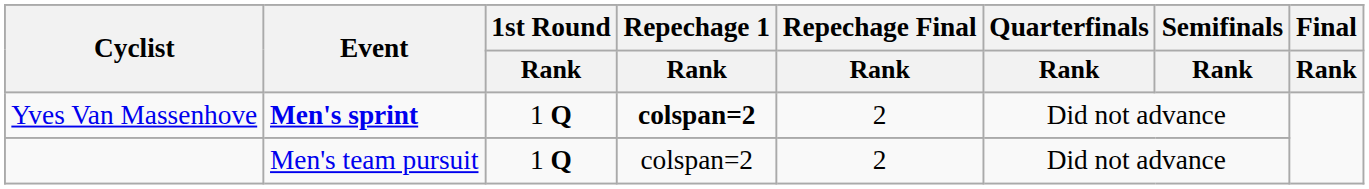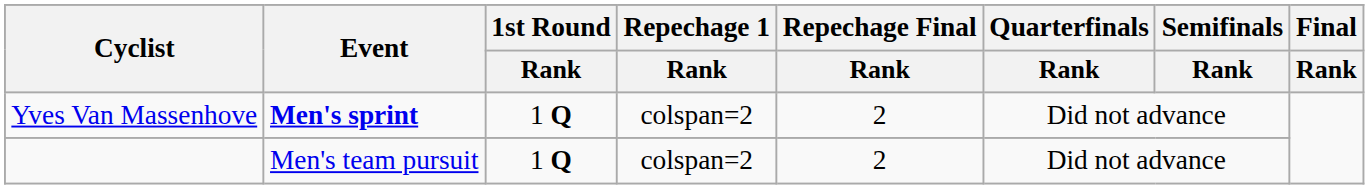(697, 115) bold -> (697, 115) normal
